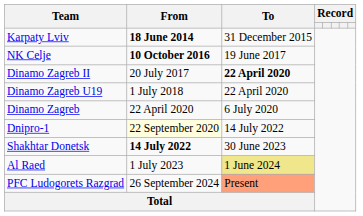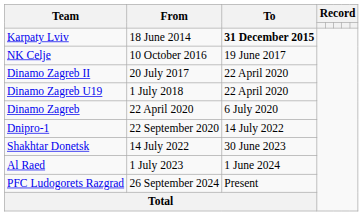(161, 37) bold -> (160, 37) normal
(268, 37) normal -> (269, 37) bold
(170, 55) bold -> (168, 55) normal
(257, 73) bold -> (256, 73) normal
(174, 128) lightyellow background -> (174, 128) no background
(160, 146) bold -> (159, 146) normal
(252, 165) khaki background -> (252, 165) no background
(241, 183) lightsalmon background -> (241, 183) no background
